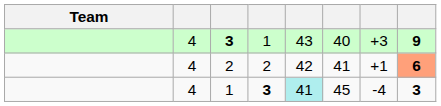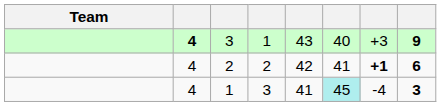(192, 41) normal -> (192, 41) bold
(229, 41) bold -> (229, 41) normal
(379, 65) normal -> (379, 65) bold
(417, 65) lightsalmon background -> (417, 65) no background
(267, 90) bold -> (267, 90) normal
(304, 90) paleturquoise background -> (304, 90) no background
(342, 90) no background -> (342, 90) paleturquoise background
